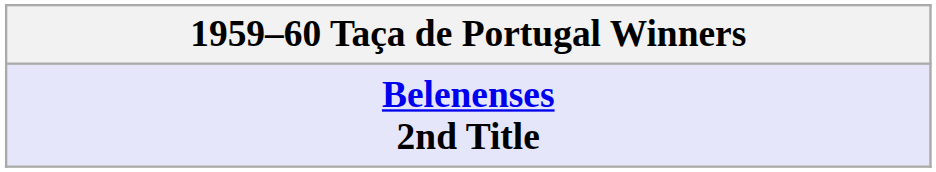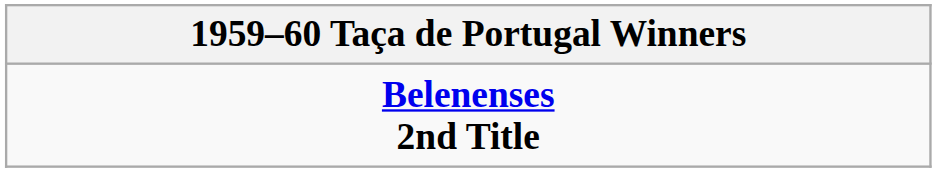(468, 114) lavender background -> (468, 114) no background
